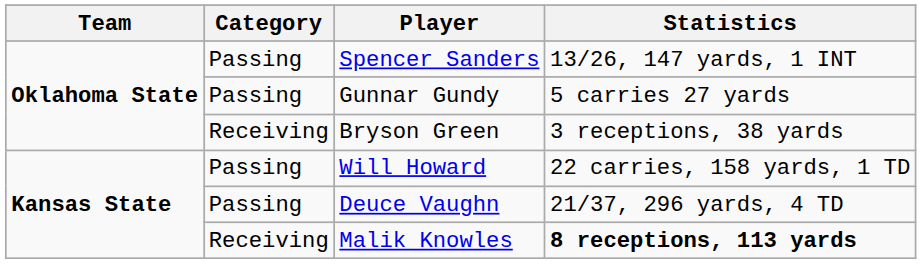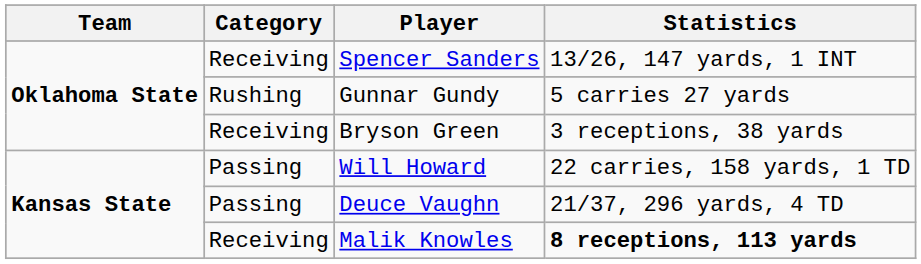(255, 59) Passing -> (269, 59) Receiving
(255, 96) Passing -> (255, 96) Rushing
